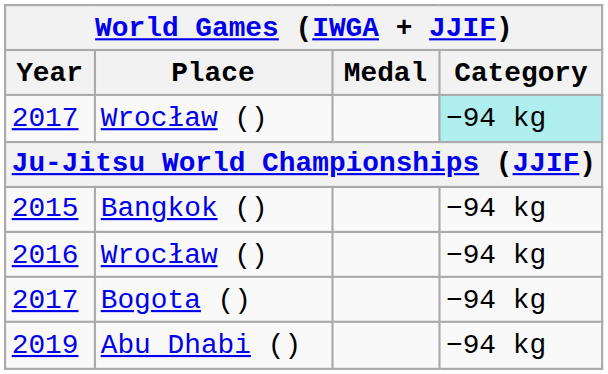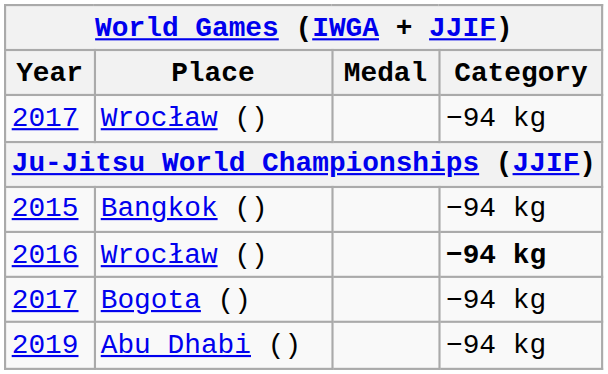(496, 118) paleturquoise background -> (496, 118) no background
(496, 254) normal -> (496, 254) bold
